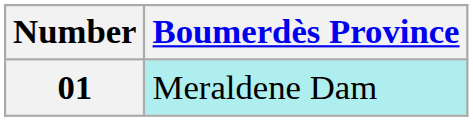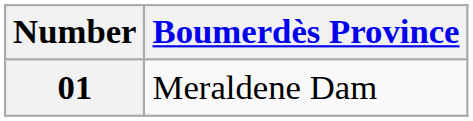(265, 87) paleturquoise background -> (265, 87) no background
